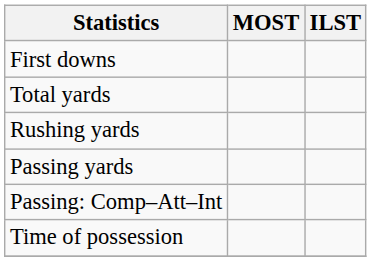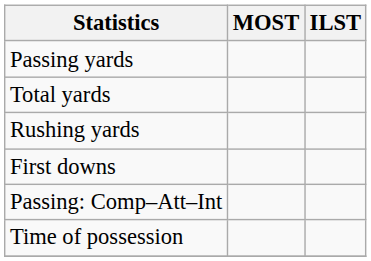rows swapped: (63, 58) <-> (72, 166)
